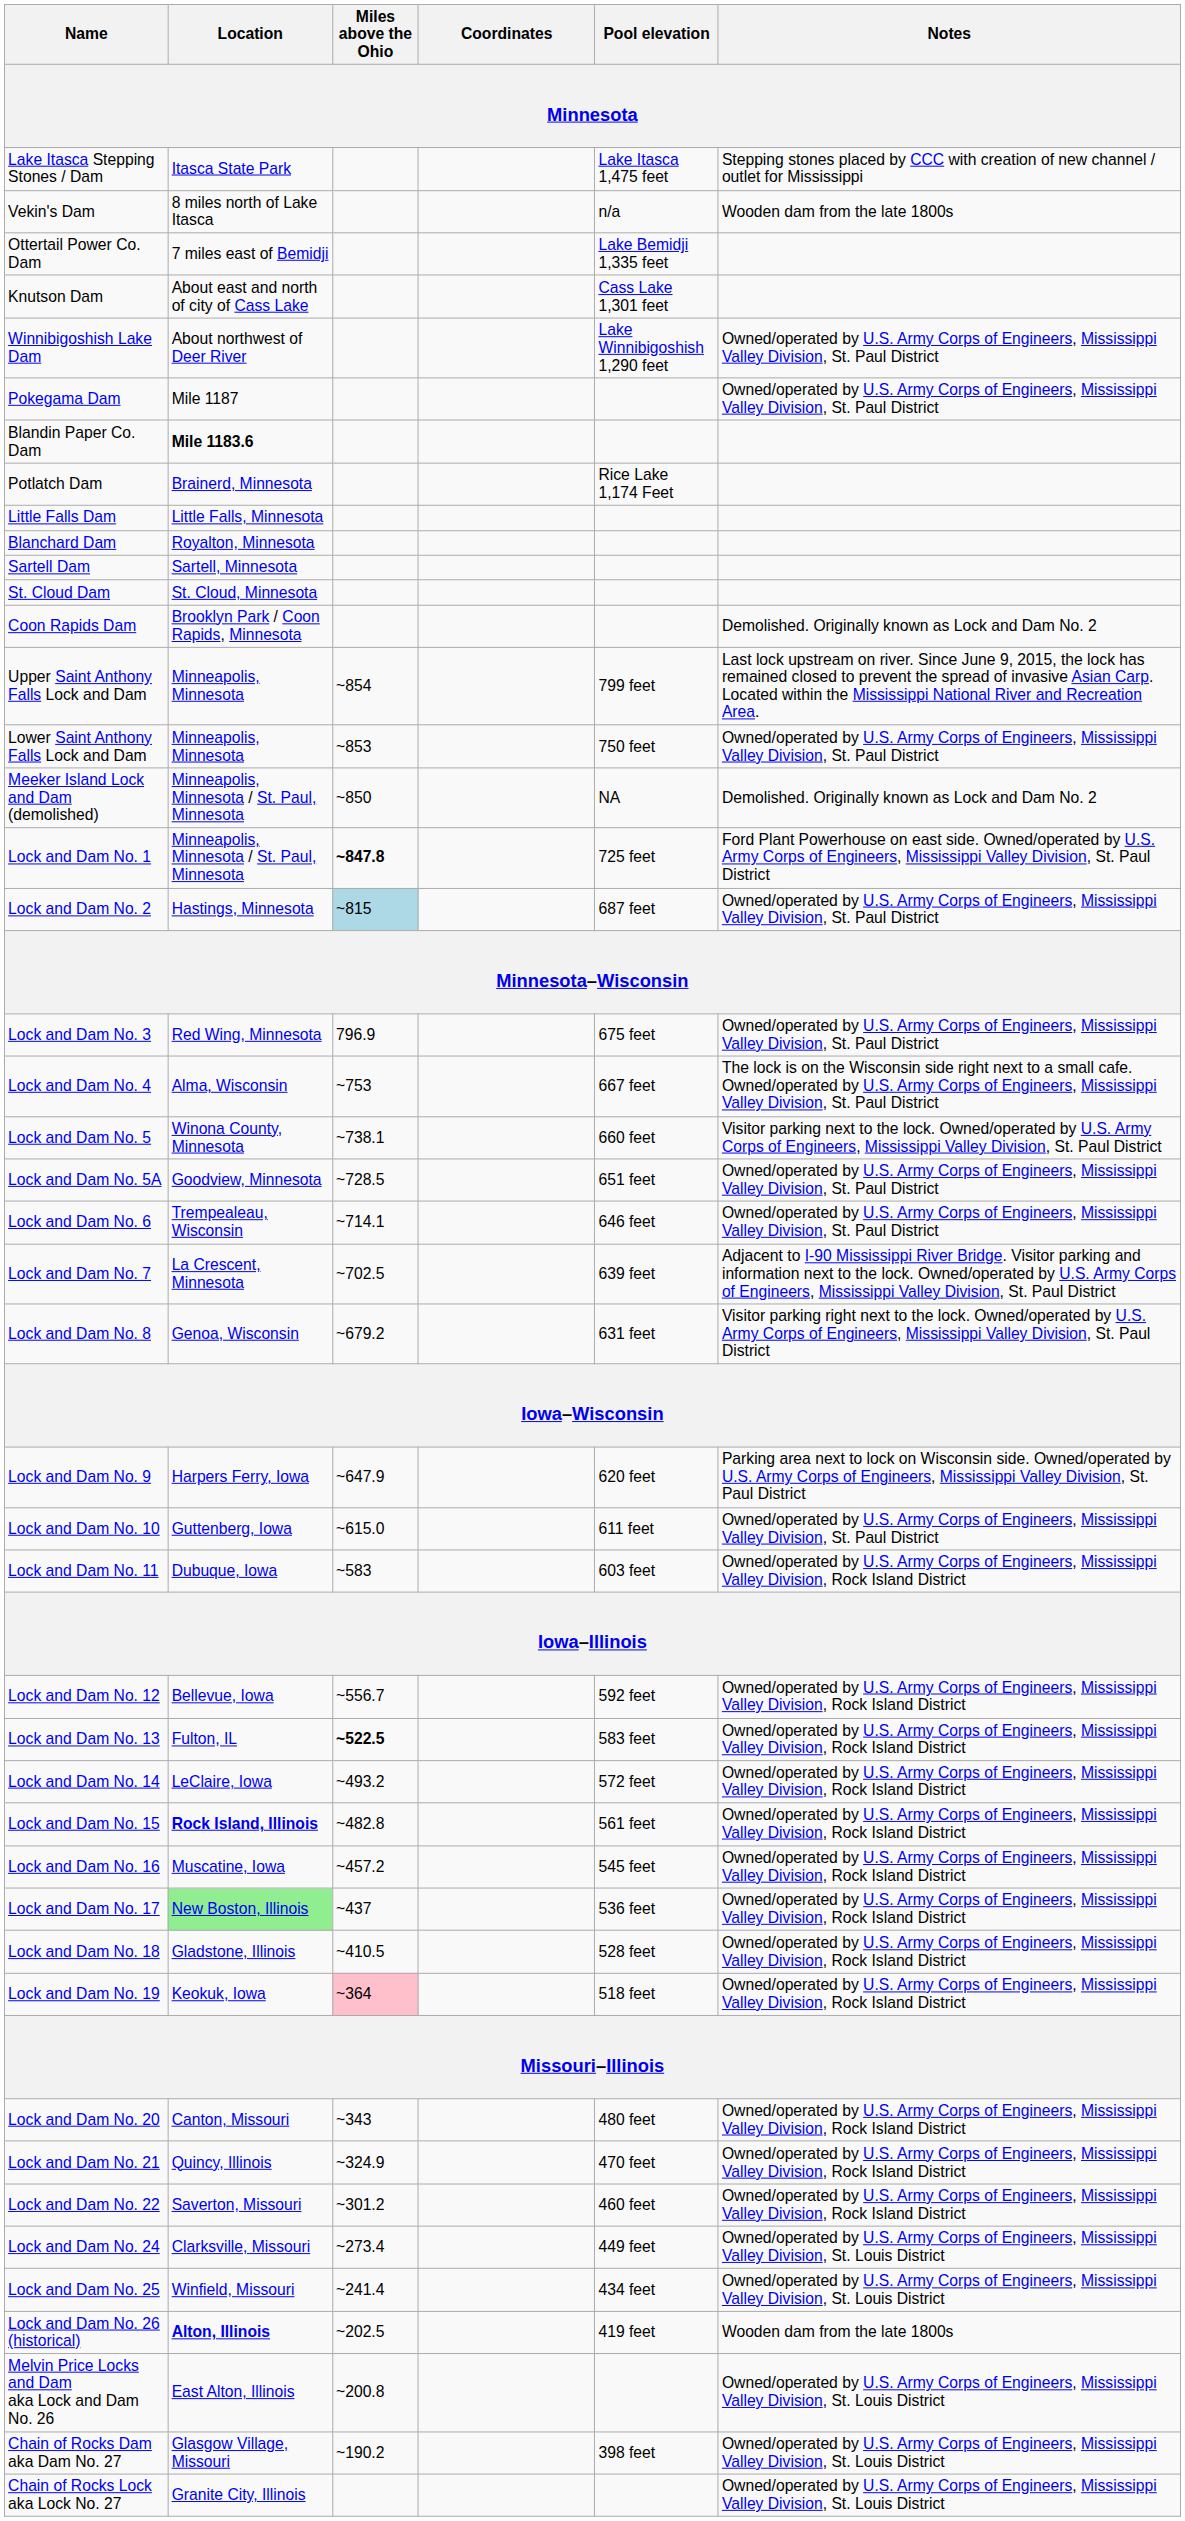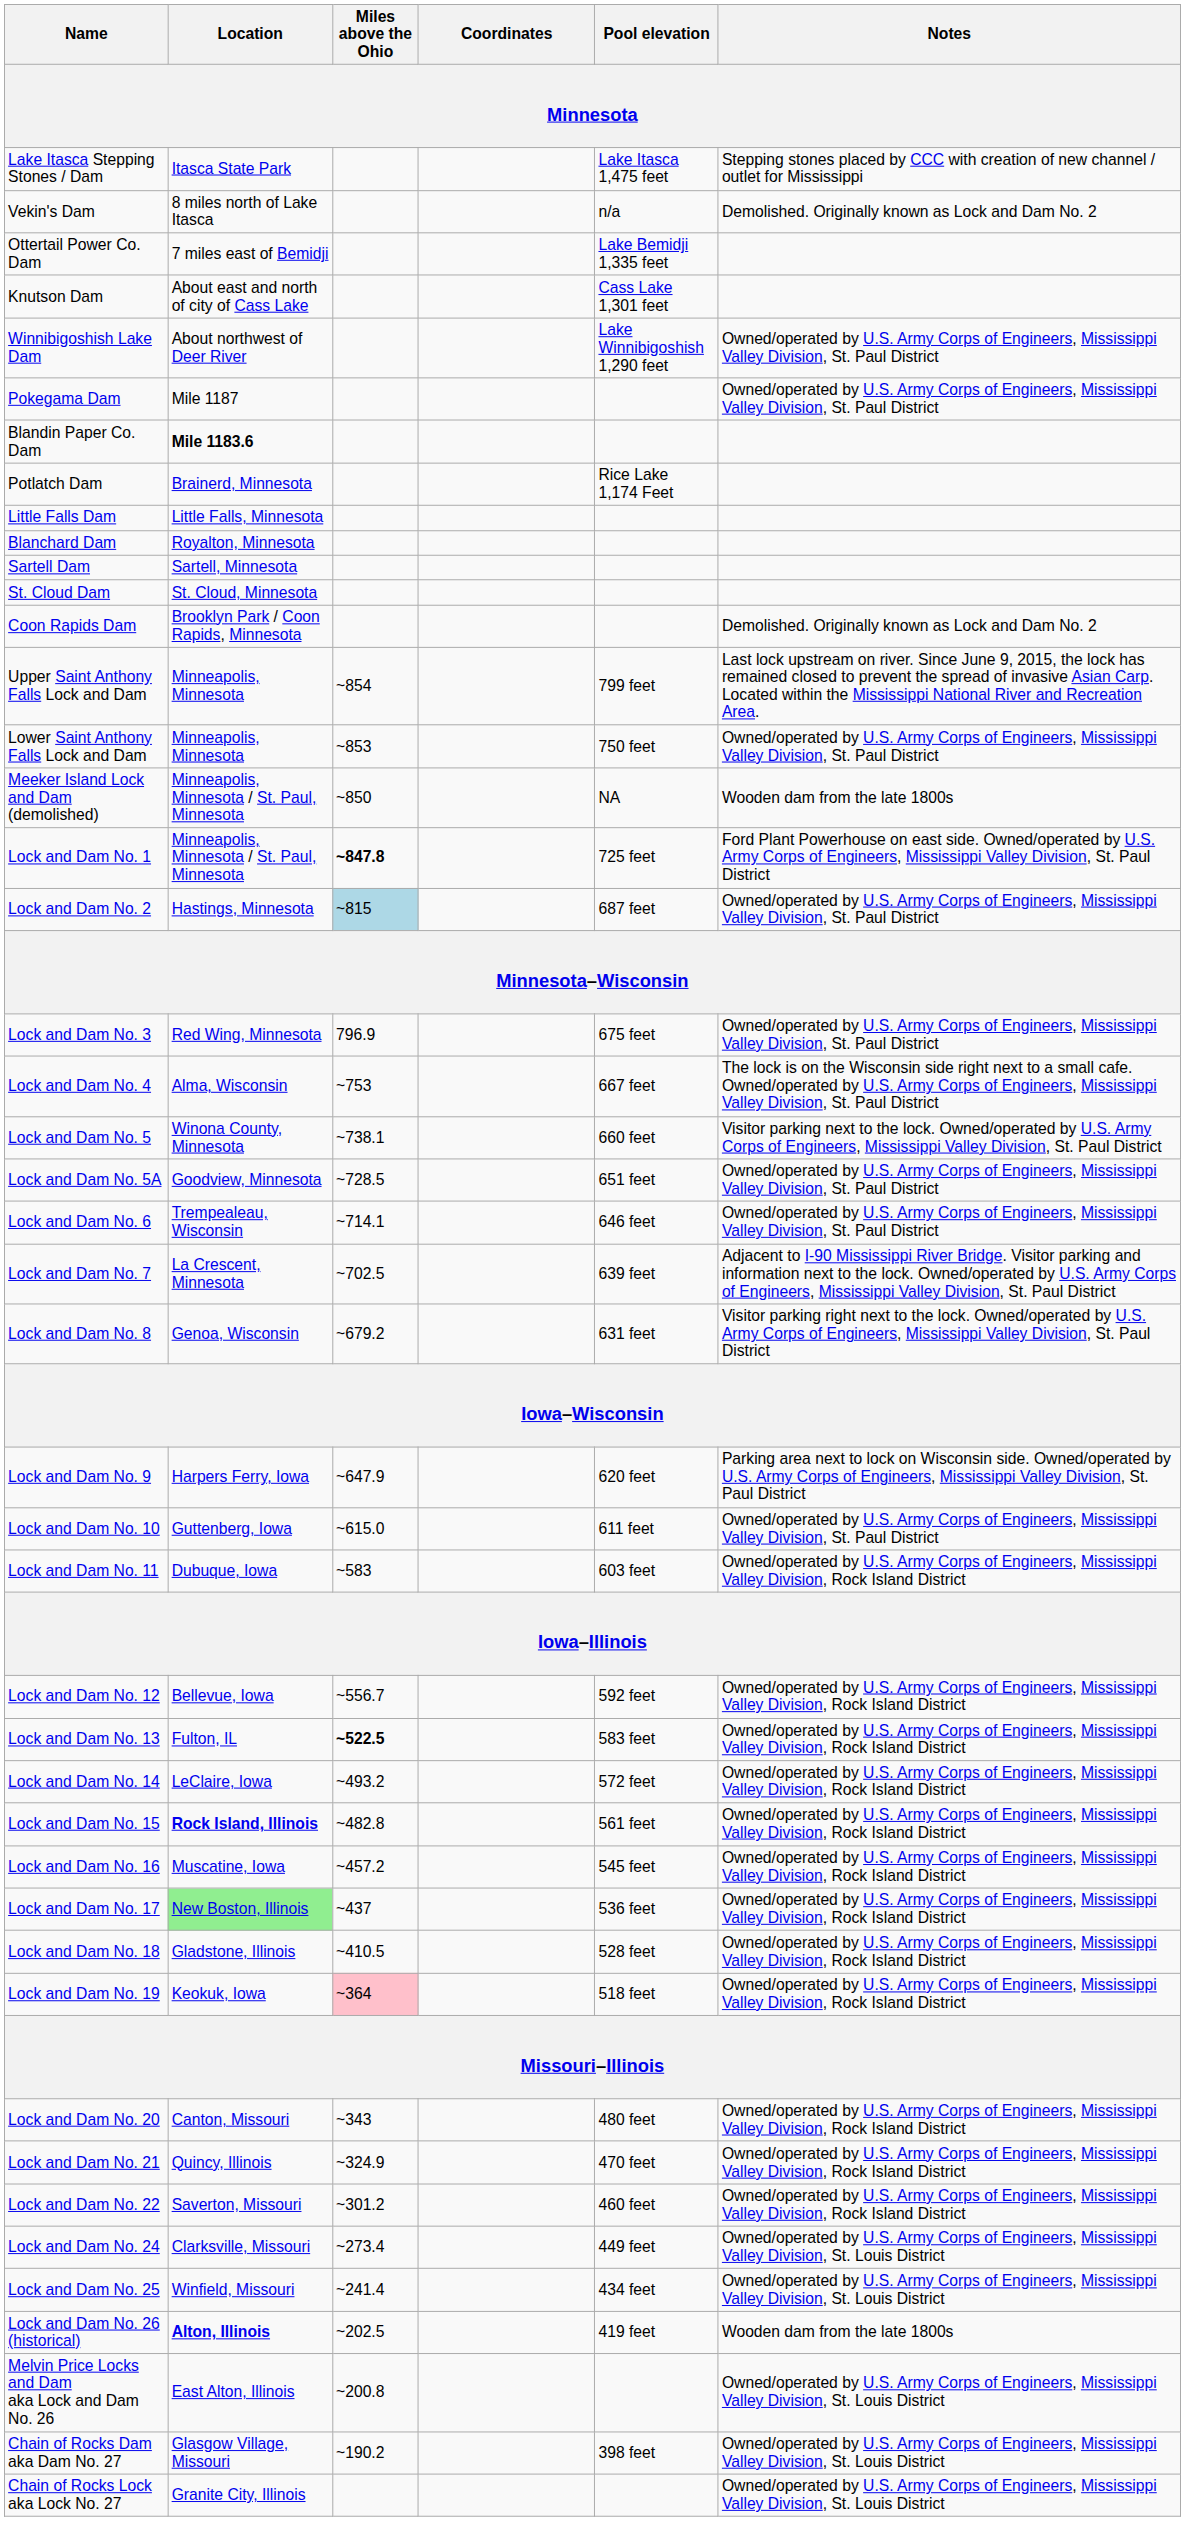(838, 211) Wooden dam from the late 1800s -> (909, 211) Demolished. Originally known as Lock and Dam No. 2
(909, 797) Demolished. Originally known as Lock and Dam No. 2 -> (838, 797) Wooden dam from the late 1800s
